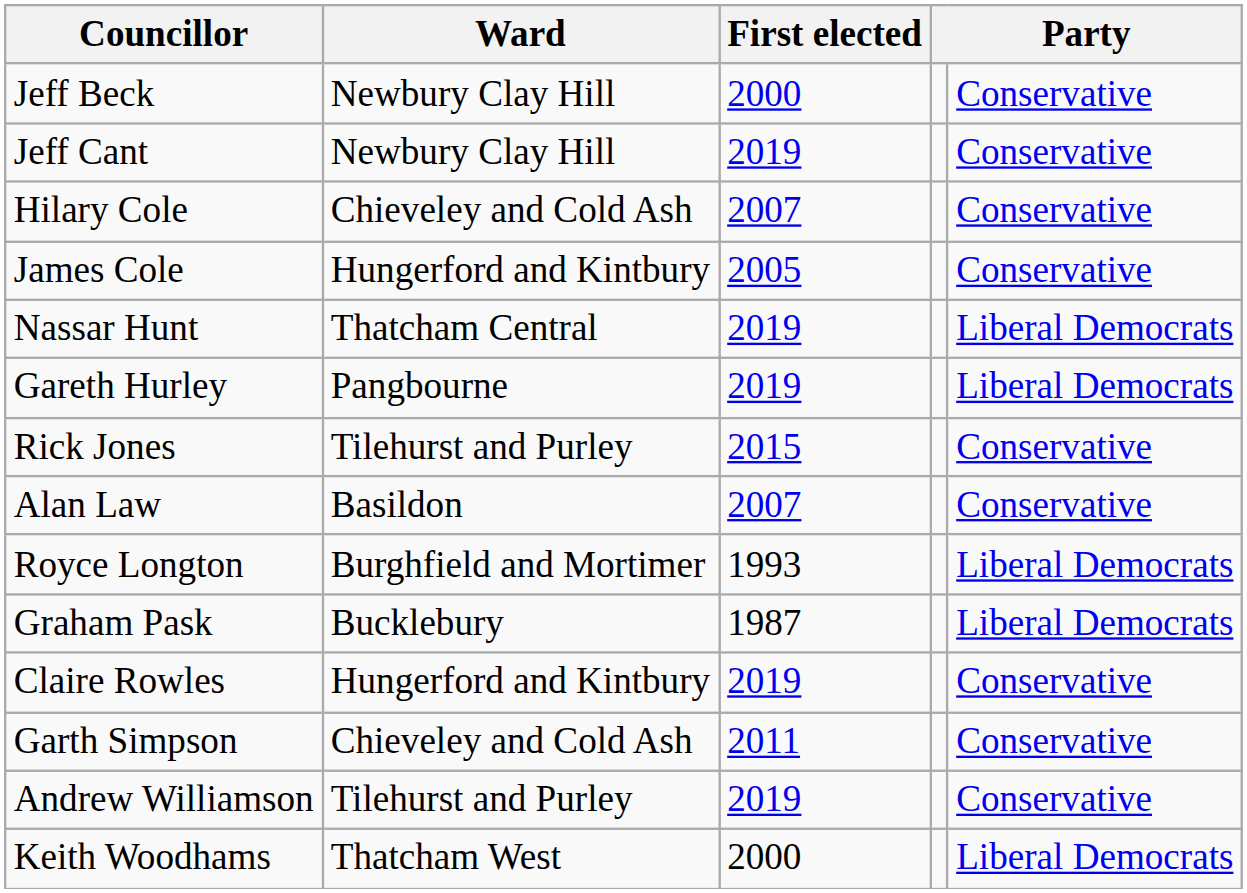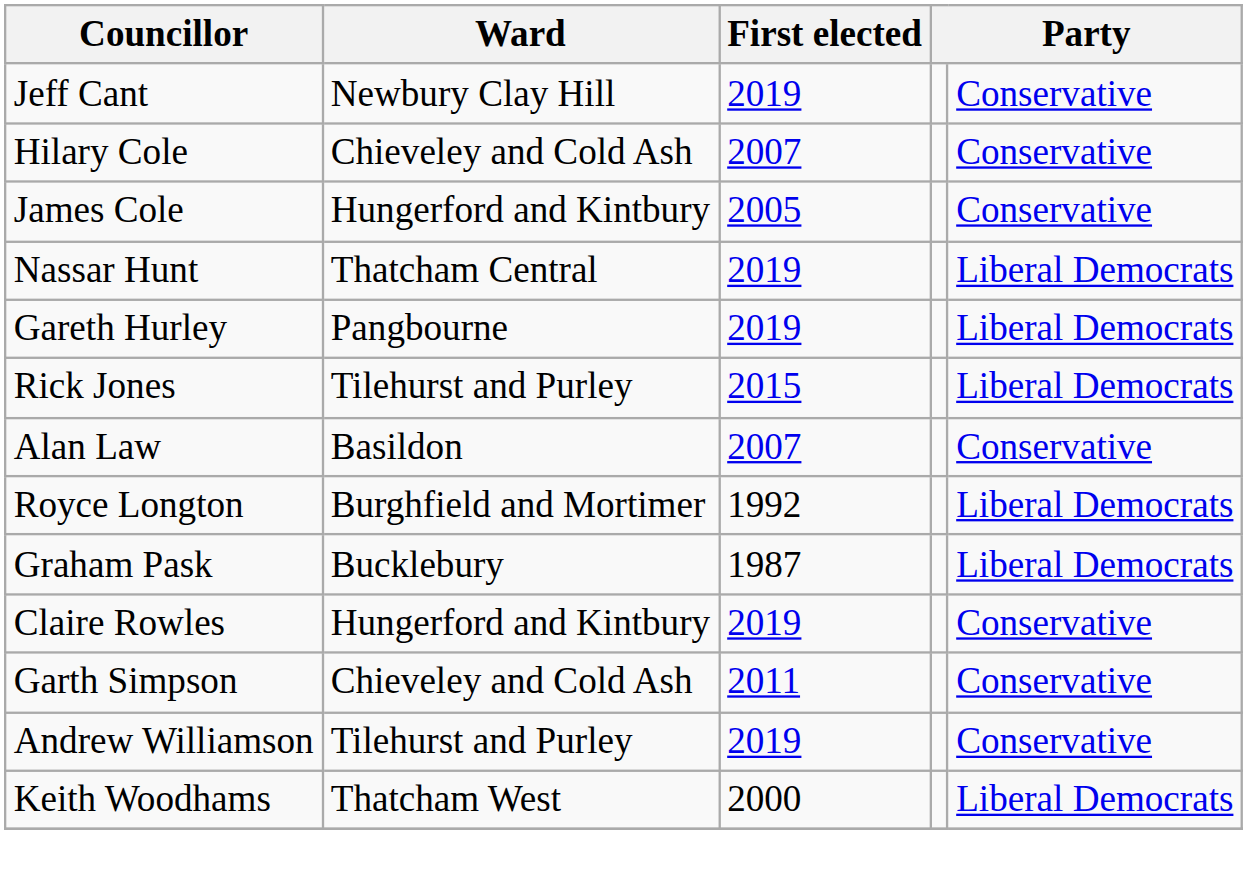- row: (84, 92)
(1054, 446) Conservative -> (1095, 387) Liberal Democrats
(764, 563) 1993 -> (764, 504) 1992
